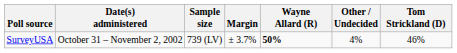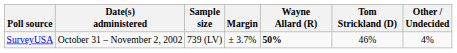columns swapped: (416, 18) <-> (356, 18)
